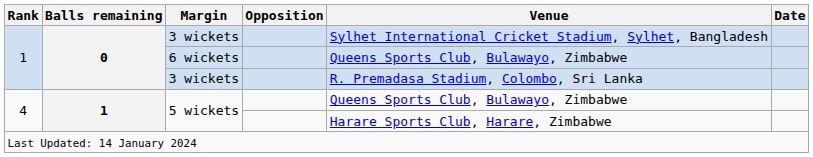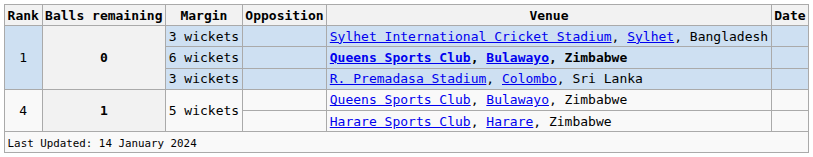(479, 57) normal -> (479, 57) bold
